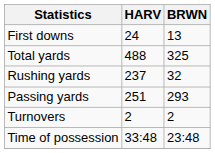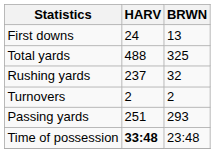rows swapped: (48, 96) <-> (36, 117)
(141, 138) normal -> (141, 138) bold
